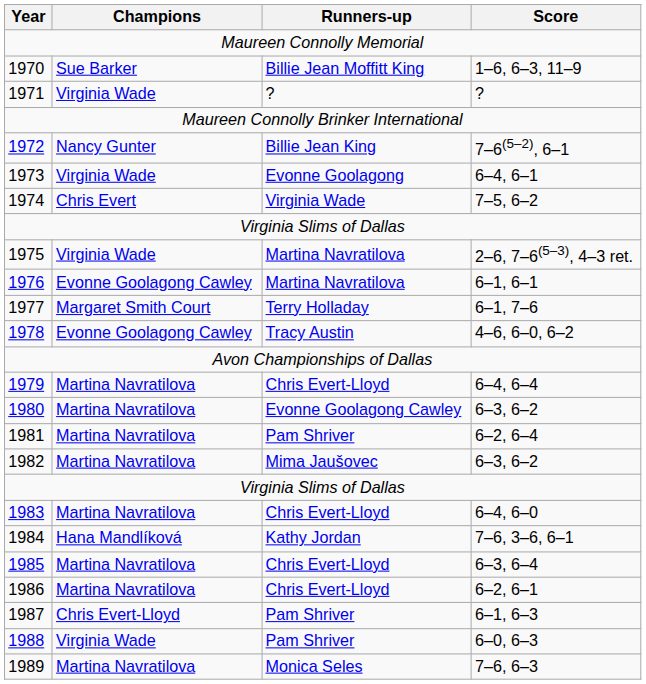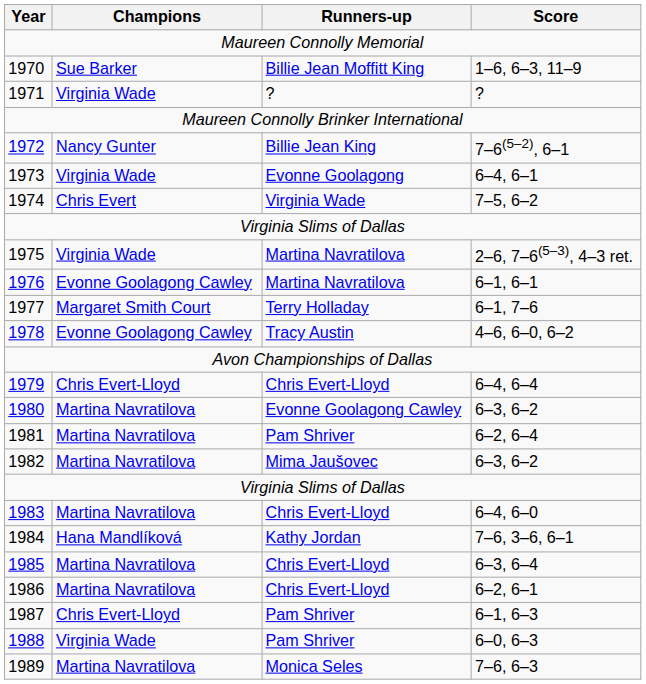(126, 384) Martina Navratilova -> (118, 384) Chris Evert-Lloyd
